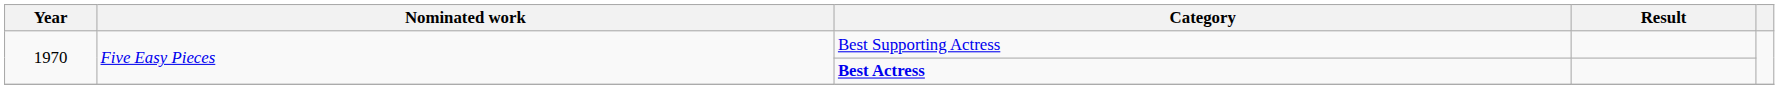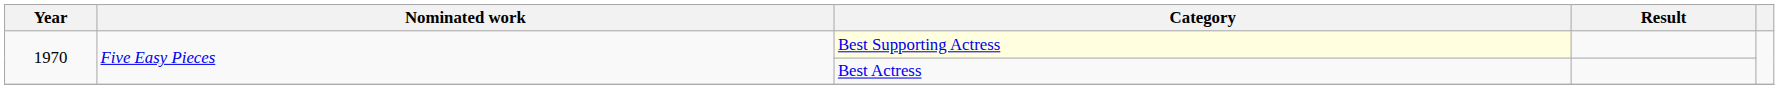(919, 44) no background -> (919, 44) lightyellow background
(881, 71) bold -> (880, 71) normal
